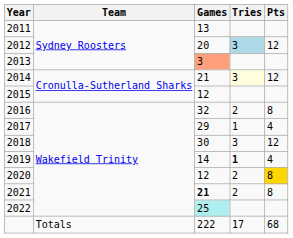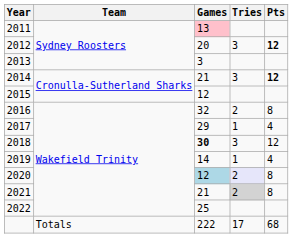(203, 29) no background -> (203, 29) pink background
(235, 45) lightblue background -> (235, 45) no background
(273, 45) normal -> (273, 45) bold
(200, 61) lightsalmon background -> (200, 61) no background
(235, 78) lightyellow background -> (235, 78) no background
(273, 78) normal -> (273, 78) bold
(203, 143) normal -> (203, 143) bold
(235, 159) bold -> (235, 159) normal
(203, 176) no background -> (203, 176) lightblue background
(235, 176) no background -> (235, 176) lavender background
(270, 176) gold background -> (270, 176) no background
(203, 192) bold -> (203, 192) normal
(235, 192) no background -> (235, 192) lightgrey background
(203, 208) paleturquoise background -> (203, 208) no background
